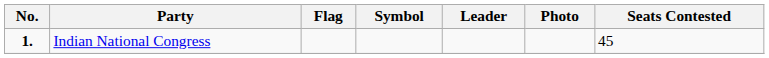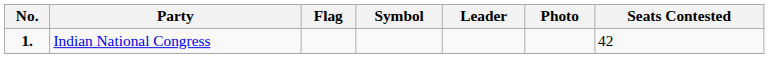(606, 41) 45 -> (606, 41) 42
